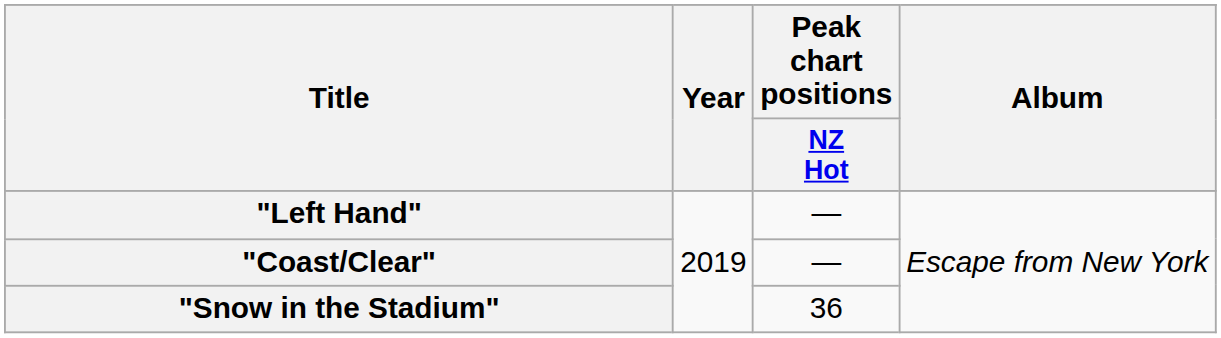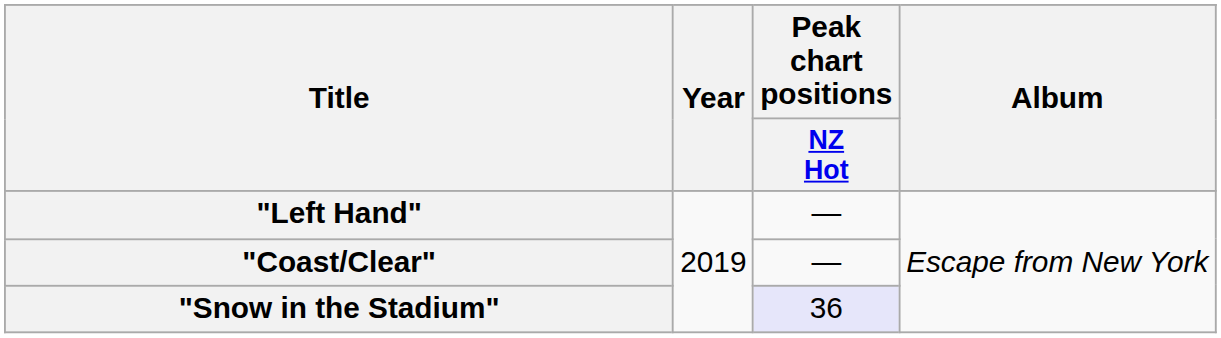(826, 308) no background -> (826, 308) lavender background
